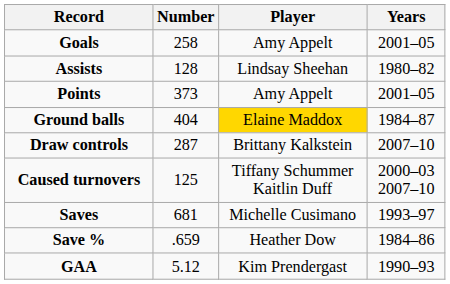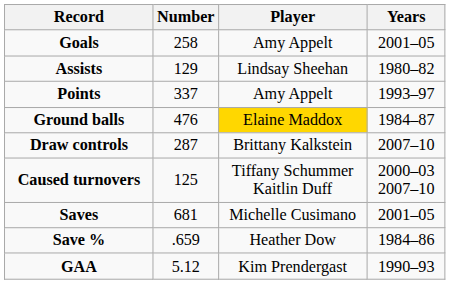(186, 68) 128 -> (186, 68) 129
(186, 94) 373 -> (186, 94) 337
(406, 94) 2001–05 -> (406, 94) 1993–97
(186, 119) 404 -> (186, 119) 476
(406, 214) 1993–97 -> (406, 214) 2001–05
